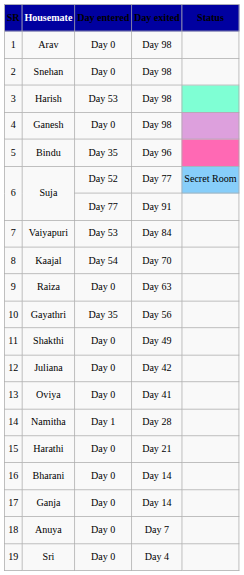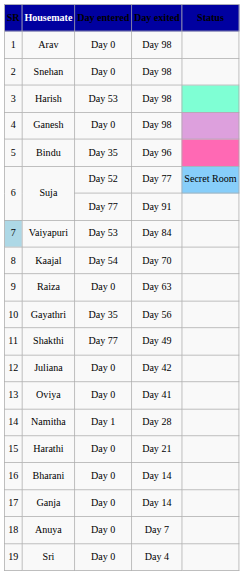(13, 233) no background -> (13, 233) lightblue background
(103, 341) Day 0 -> (103, 341) Day 77
